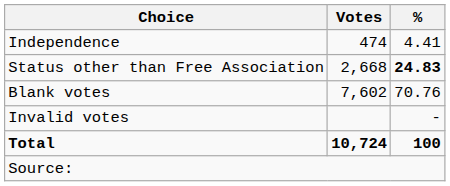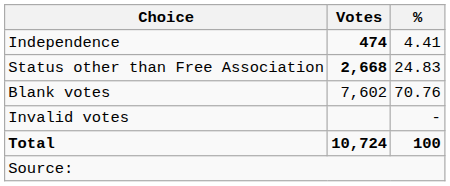(373, 42) normal -> (373, 42) bold
(364, 68) normal -> (364, 68) bold
(418, 68) bold -> (418, 68) normal
